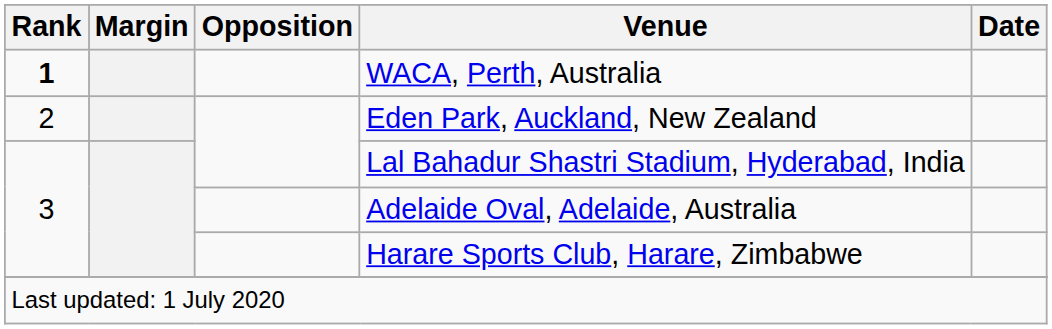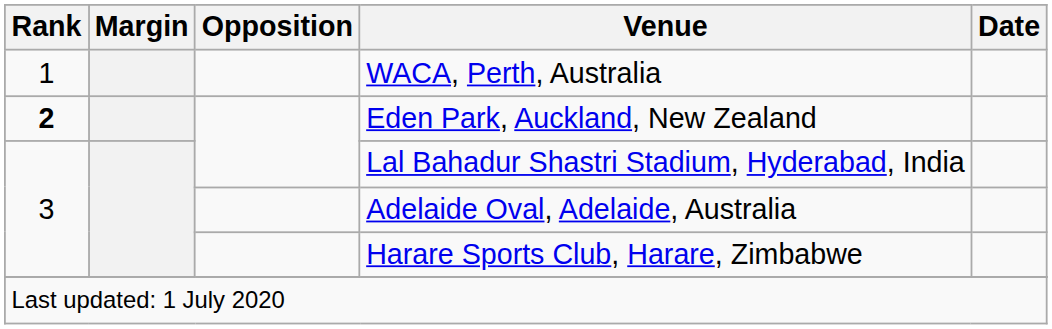(47, 72) bold -> (47, 72) normal
(47, 118) normal -> (47, 118) bold
